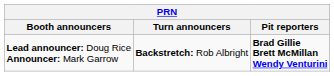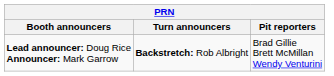(290, 53) bold -> (287, 53) normal
